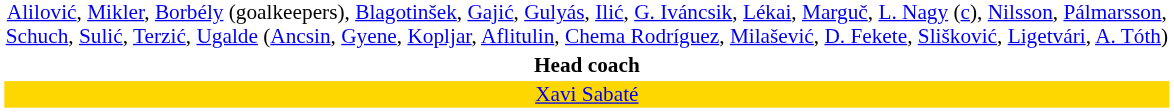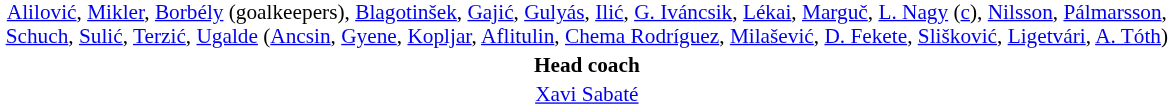(587, 94) gold background -> (587, 94) no background
